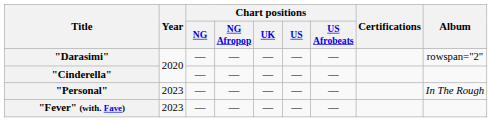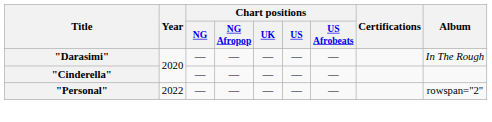(455, 57) rowspan="2" -> (455, 57) In The Rough
(173, 91) 2023 -> (173, 91) 2022
(455, 91) In The Rough -> (455, 91) rowspan="2"
- row: (82, 108)
